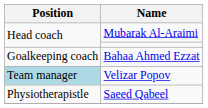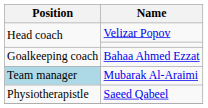(151, 32) Mubarak Al-Araimi -> (137, 32) Velizar Popov
(137, 75) Velizar Popov -> (151, 75) Mubarak Al-Araimi
